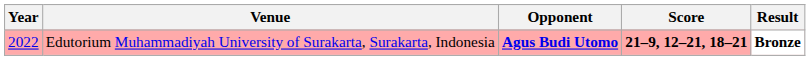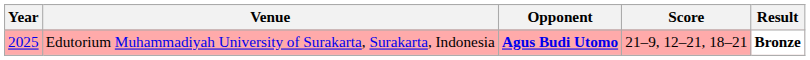(23, 42) 2022 -> (23, 42) 2025
(686, 42) bold -> (686, 42) normal
